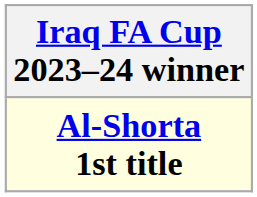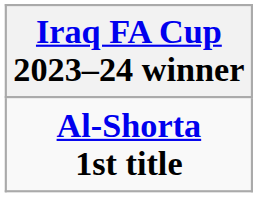(129, 143) lightyellow background -> (129, 143) no background
